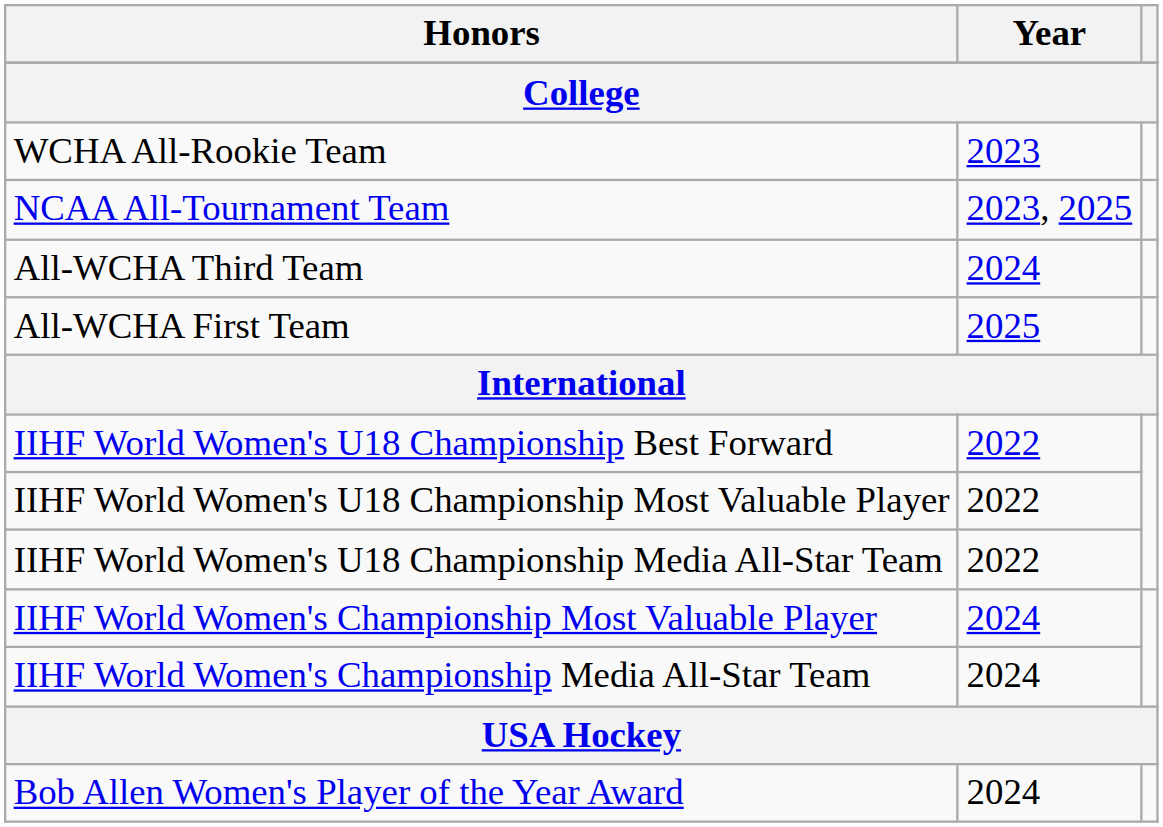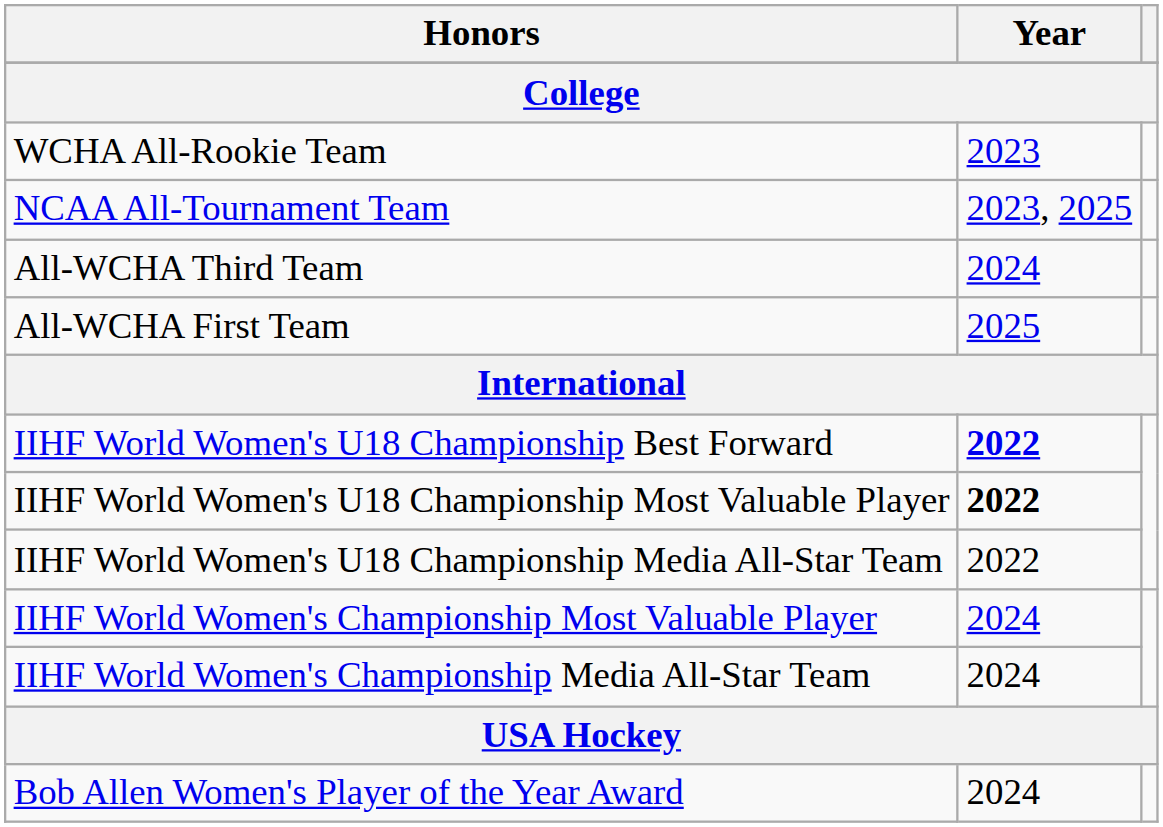(1003, 442) normal -> (1003, 442) bold
(1003, 500) normal -> (1003, 500) bold
